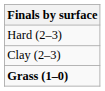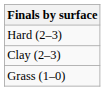(38, 76) bold -> (36, 76) normal
